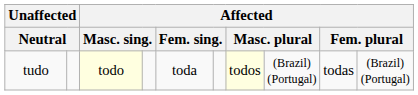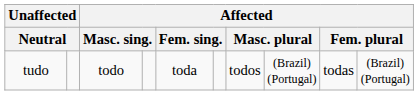(111, 70) lightyellow background -> (111, 70) no background
(245, 70) lightyellow background -> (245, 70) no background
